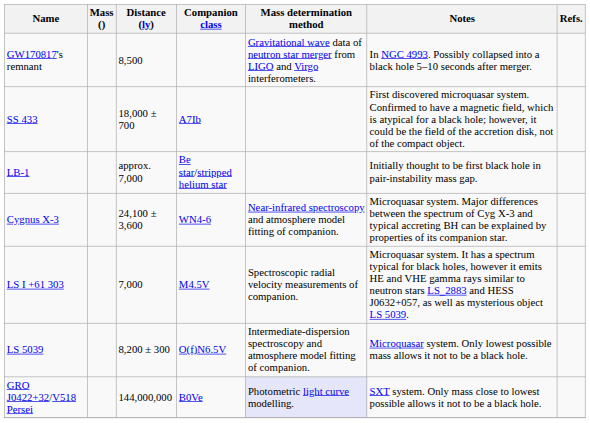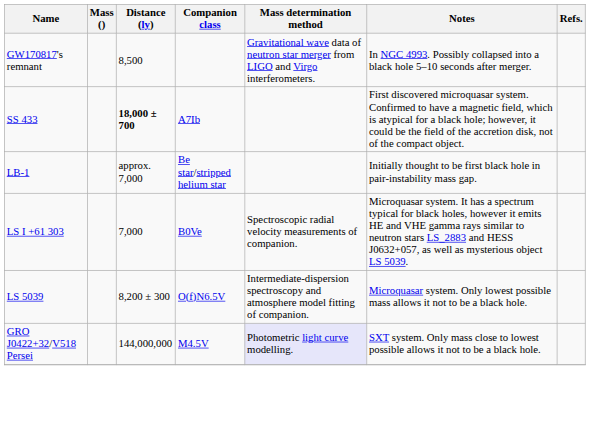(138, 119) normal -> (138, 119) bold
- row: (33, 219)
(194, 284) M4.5V -> (190, 231) B0Ve
(191, 397) B0Ve -> (193, 344) M4.5V
